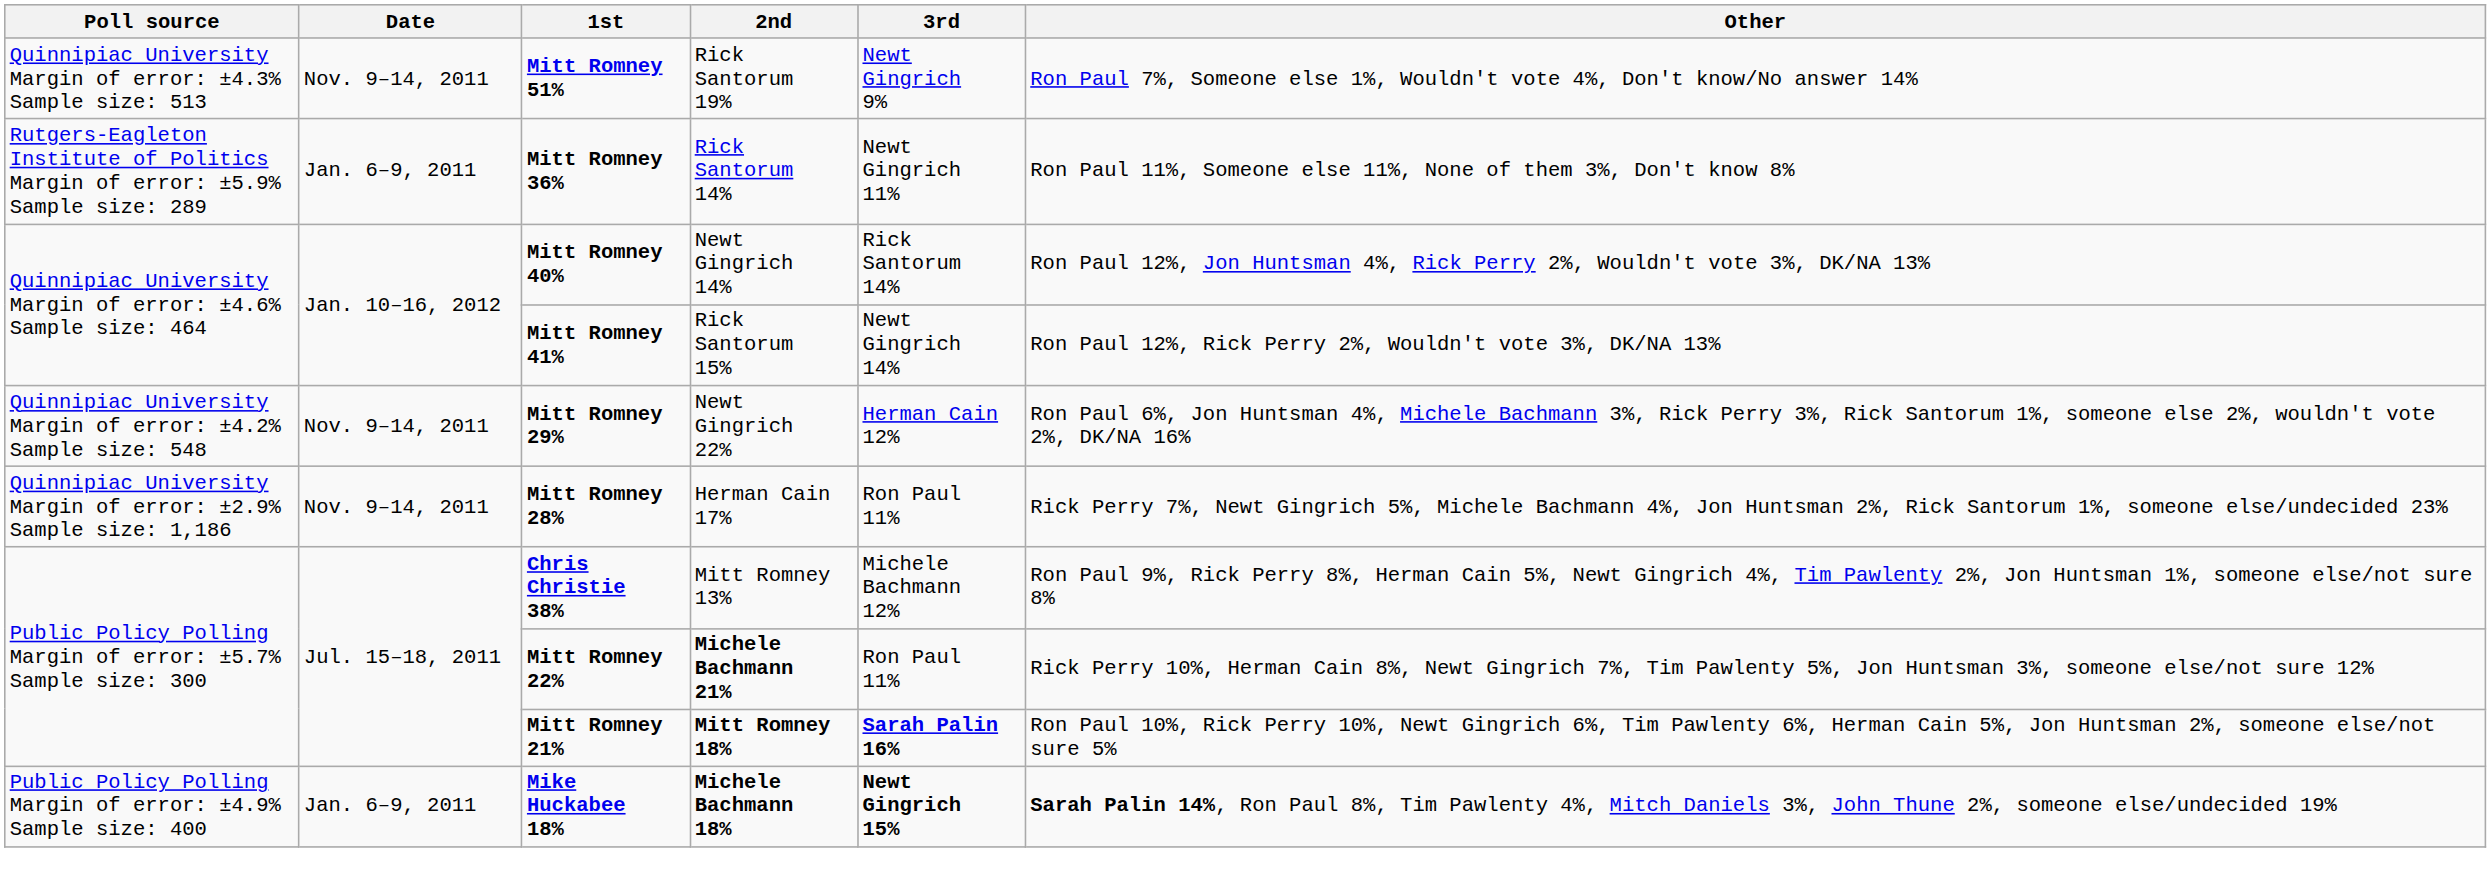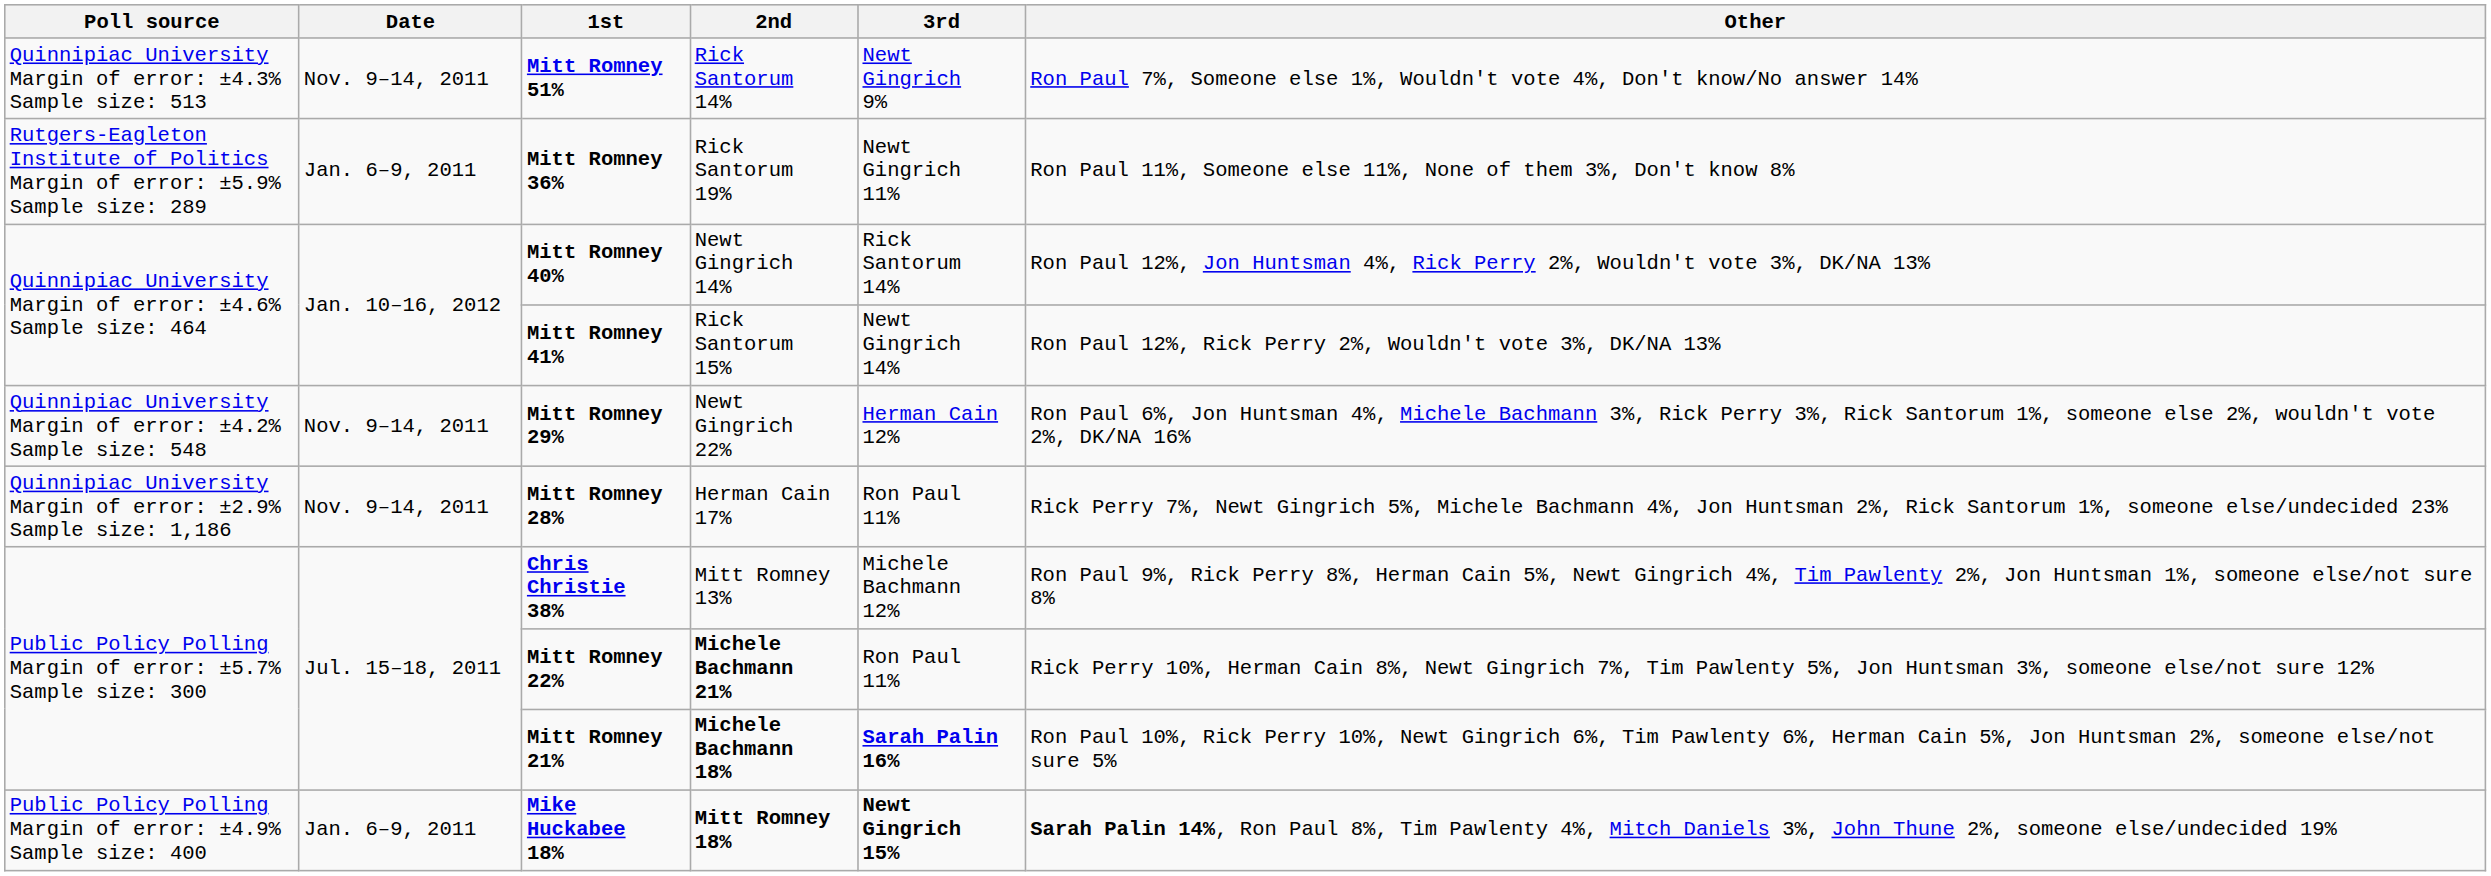(744, 79) Rick Santorum 19% -> (744, 79) Rick Santorum 14%
(744, 171) Rick Santorum 14% -> (744, 171) Rick Santorum 19%
(763, 738) Mitt Romney 18% -> (744, 749) Michele Bachmann 18%
(744, 807) Michele Bachmann 18% -> (763, 830) Mitt Romney 18%
